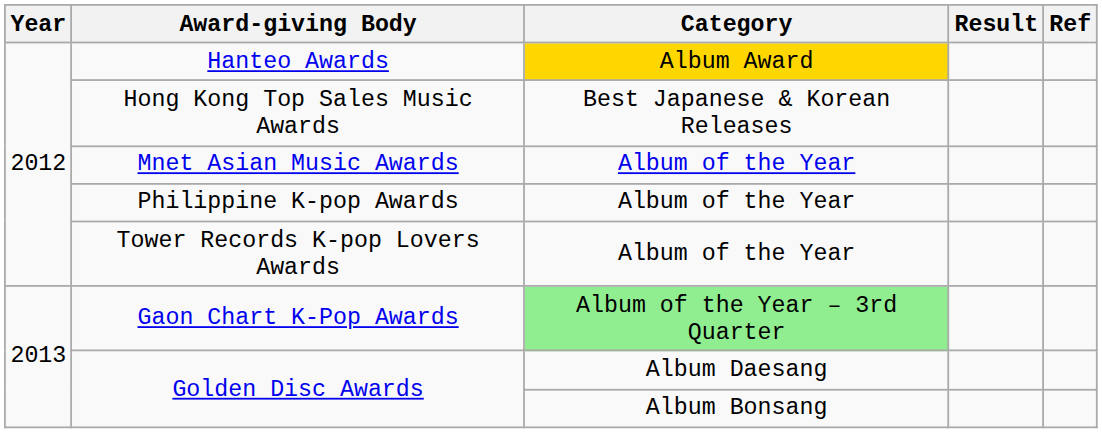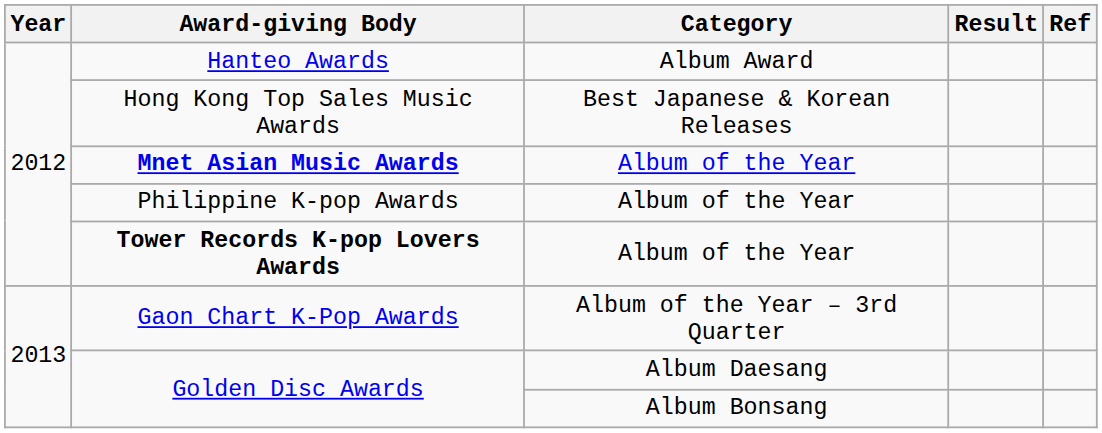(737, 62) gold background -> (737, 62) no background
(298, 164) normal -> (298, 164) bold
(298, 254) normal -> (298, 254) bold
(737, 319) lightgreen background -> (737, 319) no background
